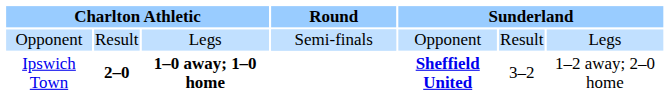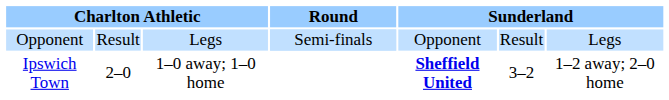(117, 72) bold -> (118, 72) normal
(205, 72) bold -> (206, 72) normal
